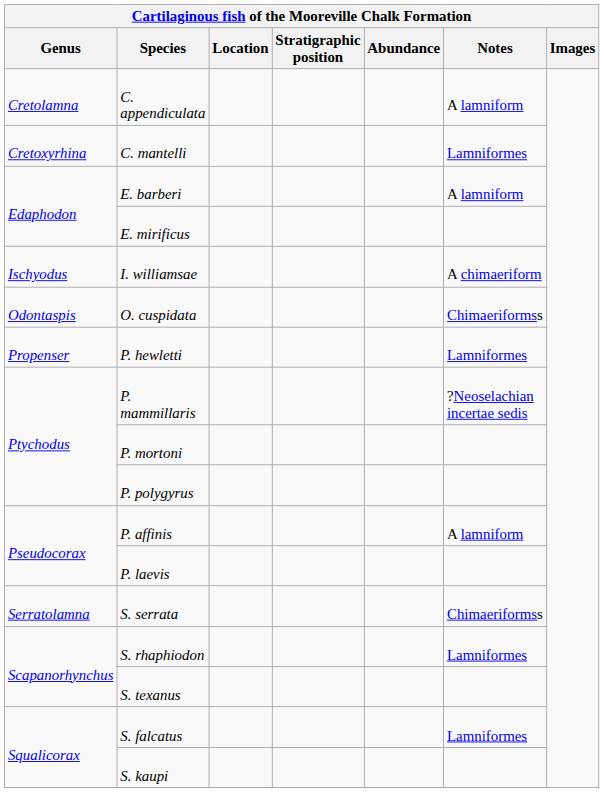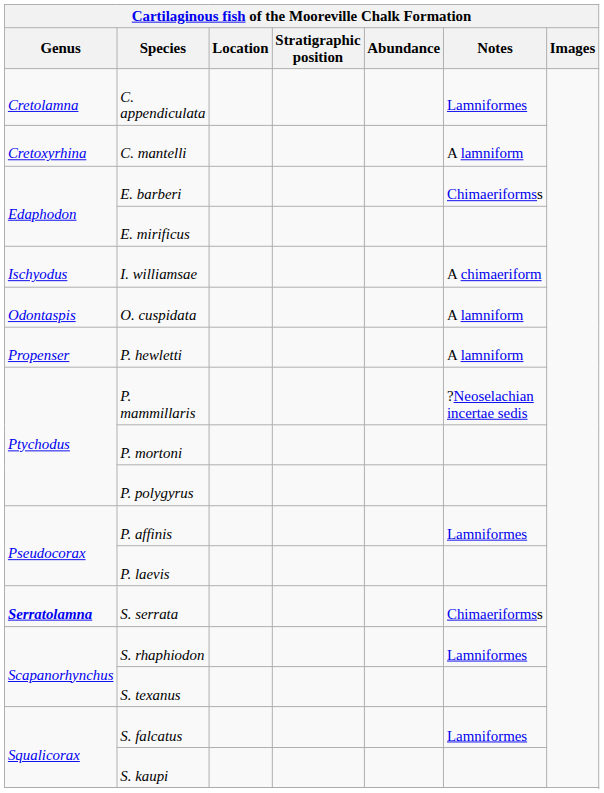(485, 105) A lamniform -> (487, 105) Lamniformes
(487, 154) Lamniformes -> (485, 154) A lamniform
(485, 194) A lamniform -> (495, 194) Chimaeriformss
(495, 315) Chimaeriformss -> (485, 315) A lamniform
(487, 355) Lamniformes -> (485, 355) A lamniform
(485, 533) A lamniform -> (487, 533) Lamniformes
(49, 614) normal -> (50, 614) bold
